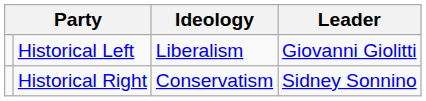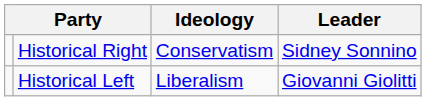rows swapped: (76, 50) <-> (82, 80)
